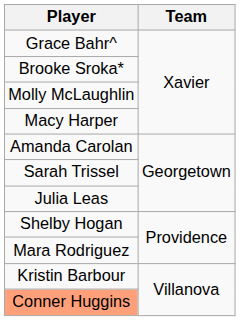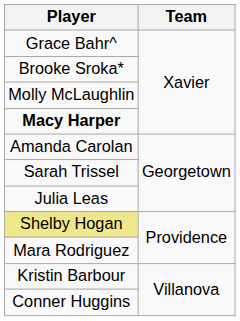(71, 120) normal -> (71, 120) bold
(71, 224) no background -> (71, 224) khaki background
(71, 302) lightsalmon background -> (71, 302) no background
